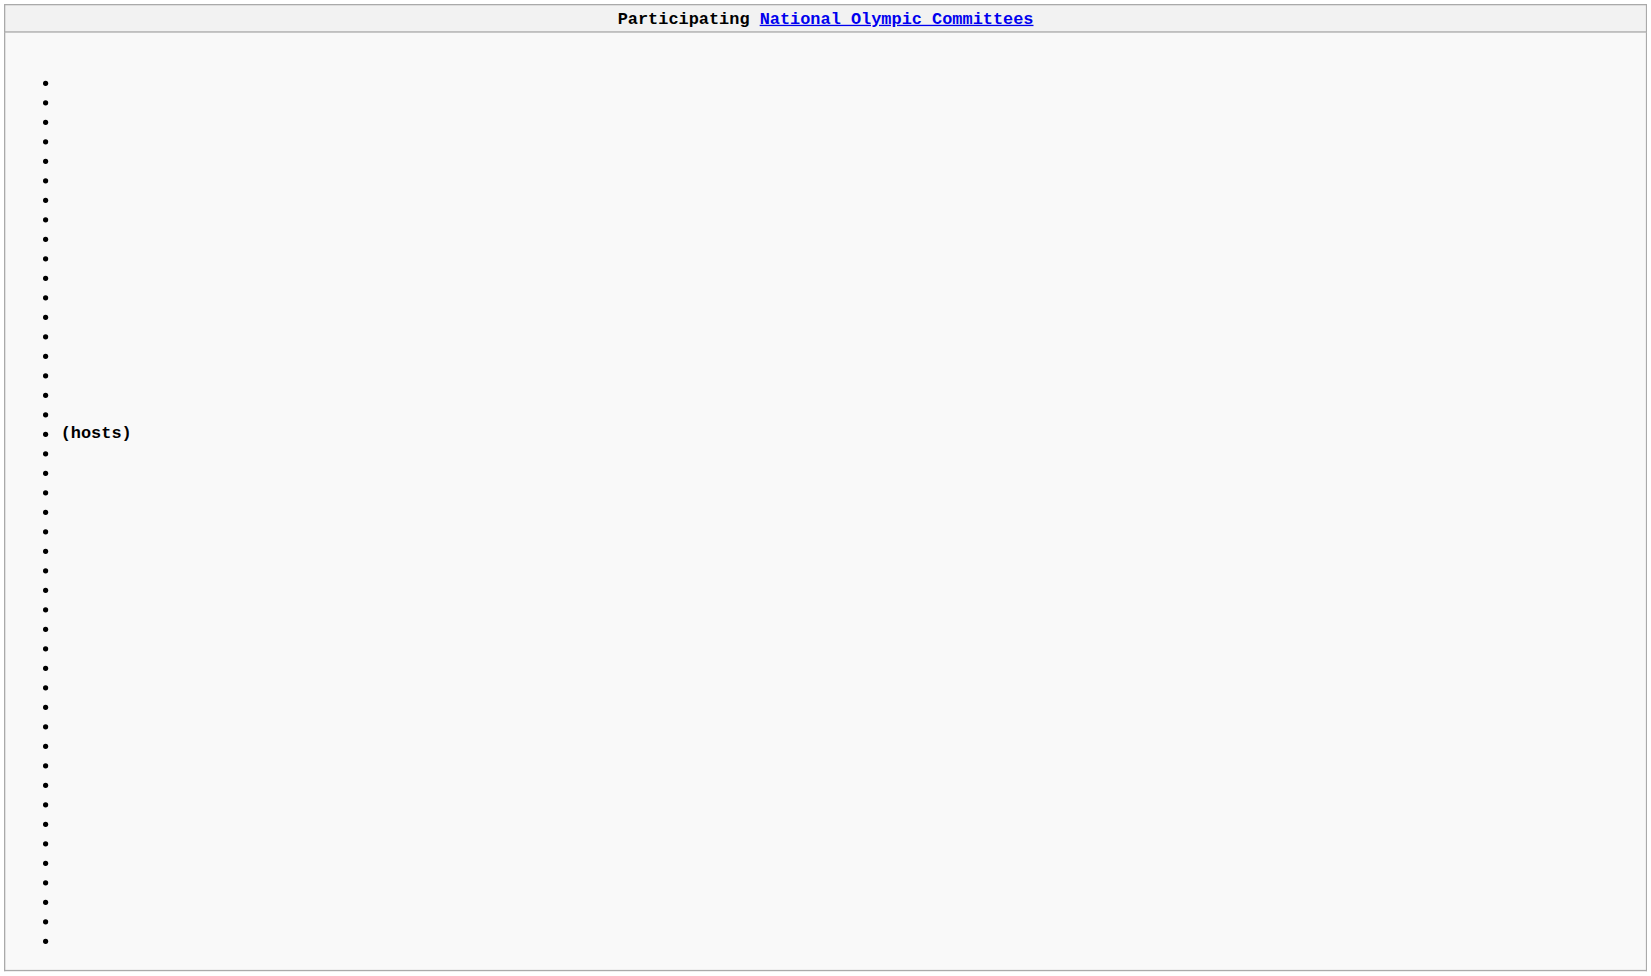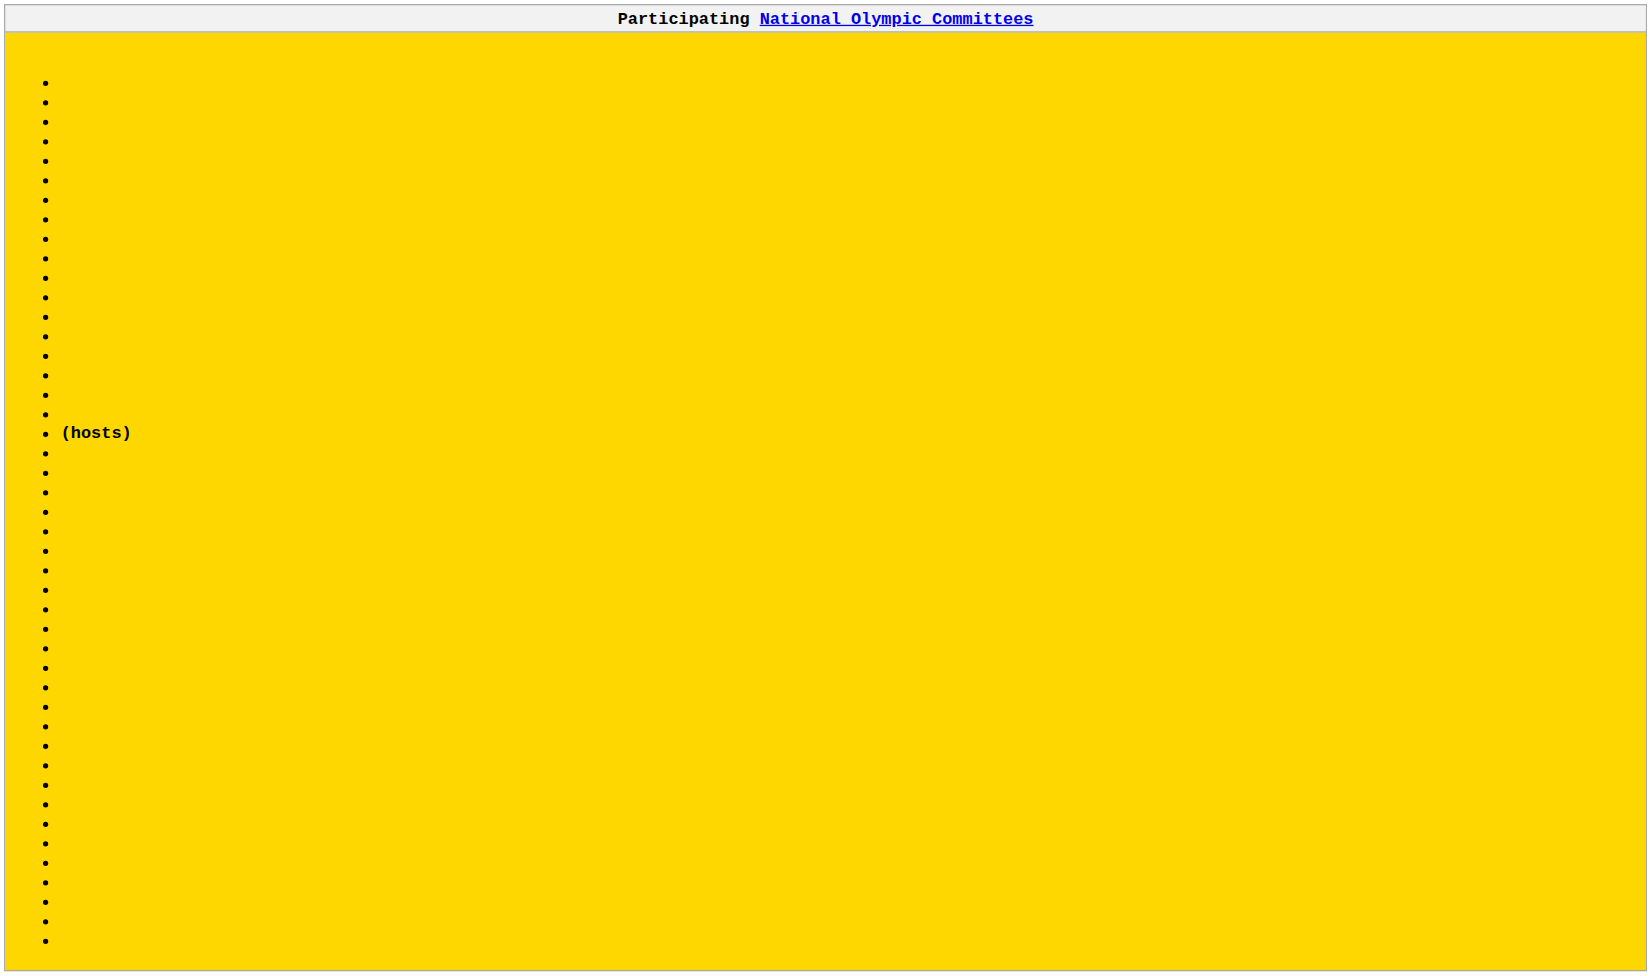(826, 511) no background -> (826, 511) gold background
